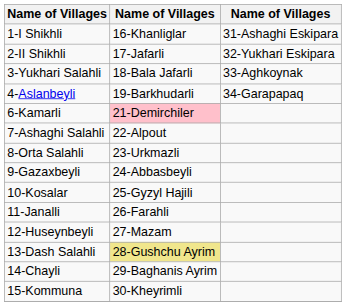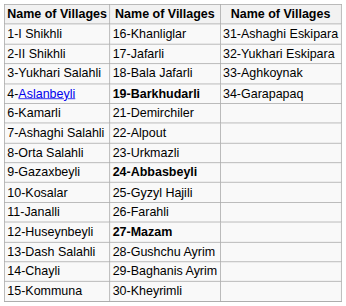(153, 93) normal -> (156, 93) bold
(153, 113) pink background -> (153, 113) no background
(152, 172) normal -> (155, 172) bold
(142, 232) normal -> (143, 232) bold
(164, 251) khaki background -> (164, 251) no background
